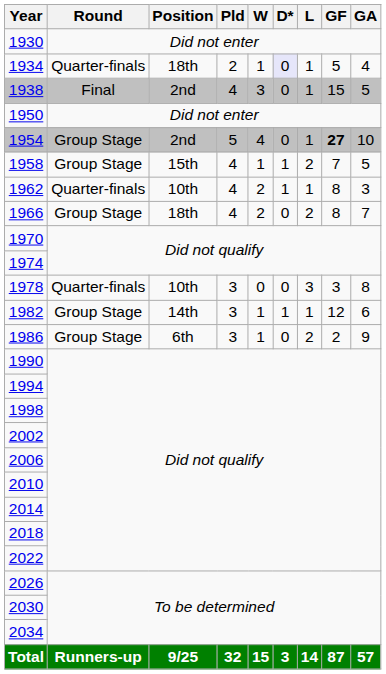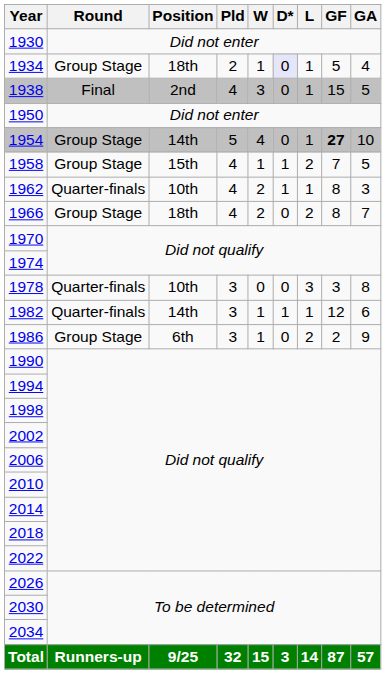(98, 66) Quarter-finals -> (98, 66) Group Stage
(183, 139) 2nd -> (183, 139) 14th
(98, 312) Group Stage -> (98, 312) Quarter-finals
